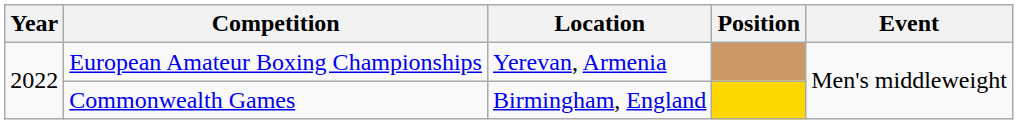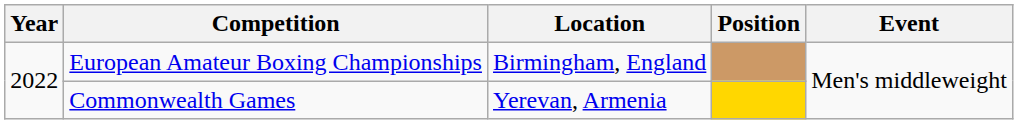(580, 61) Yerevan, Armenia -> (600, 61) Birmingham, England
(600, 99) Birmingham, England -> (580, 99) Yerevan, Armenia
